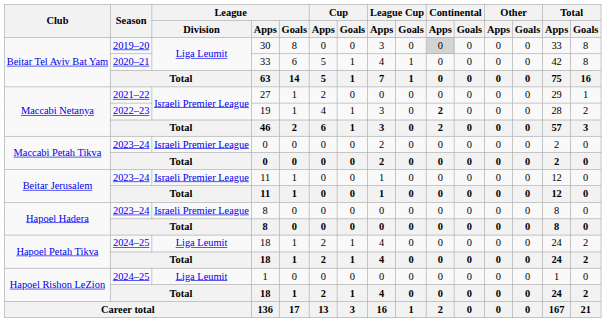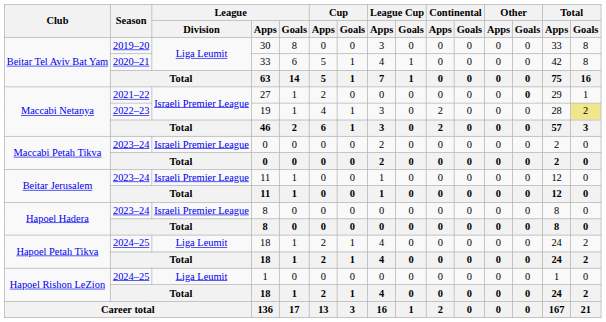(440, 45) lightgrey background -> (440, 45) no background
(528, 95) normal -> (528, 95) bold
(440, 111) bold -> (440, 111) normal
(586, 111) no background -> (586, 111) khaki background
